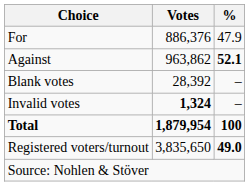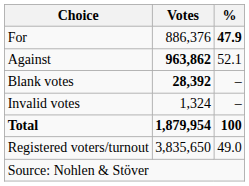(229, 37) normal -> (229, 37) bold
(188, 59) normal -> (188, 59) bold
(229, 59) bold -> (229, 59) normal
(192, 81) normal -> (192, 81) bold
(195, 103) bold -> (195, 103) normal
(229, 147) bold -> (229, 147) normal
